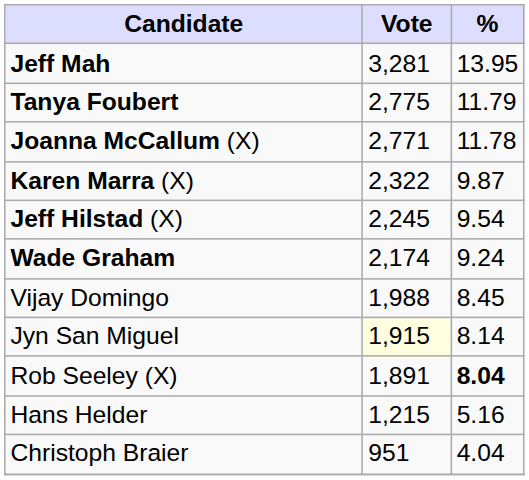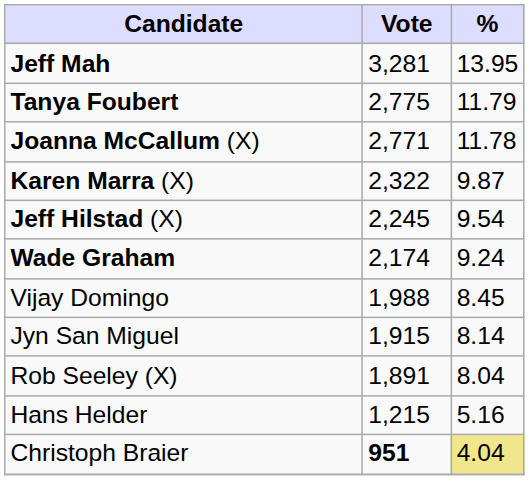(399, 336) lightyellow background -> (399, 336) no background
(481, 375) bold -> (481, 375) normal
(389, 453) normal -> (389, 453) bold
(481, 453) no background -> (481, 453) khaki background
